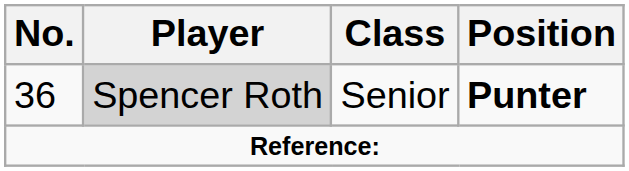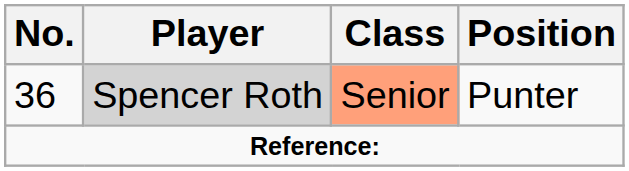(395, 94) no background -> (395, 94) lightsalmon background
(527, 94) bold -> (523, 94) normal
